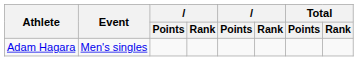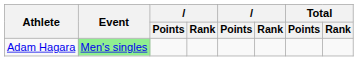(114, 48) no background -> (114, 48) lightgreen background
